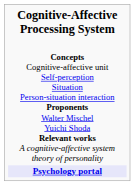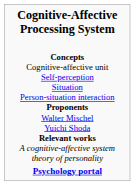(67, 171) lavender background -> (67, 171) no background
